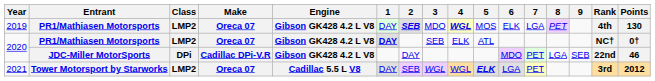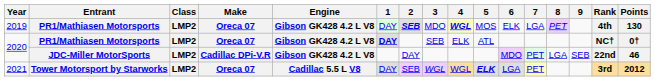(184, 54) DPi -> (184, 54) LMP2
